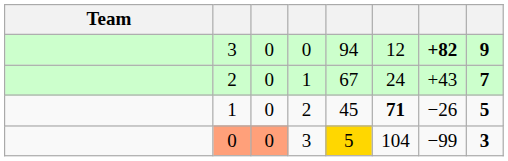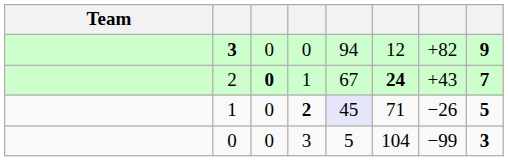(232, 49) normal -> (232, 49) bold
(442, 49) bold -> (442, 49) normal
(269, 79) normal -> (269, 79) bold
(396, 79) normal -> (396, 79) bold
(307, 110) normal -> (307, 110) bold
(349, 110) no background -> (349, 110) lavender background
(396, 110) bold -> (396, 110) normal
(232, 140) lightsalmon background -> (232, 140) no background
(269, 140) lightsalmon background -> (269, 140) no background
(349, 140) gold background -> (349, 140) no background
